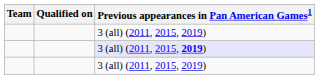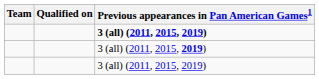(152, 32) normal -> (152, 32) bold
(152, 49) lavender background -> (152, 49) no background
